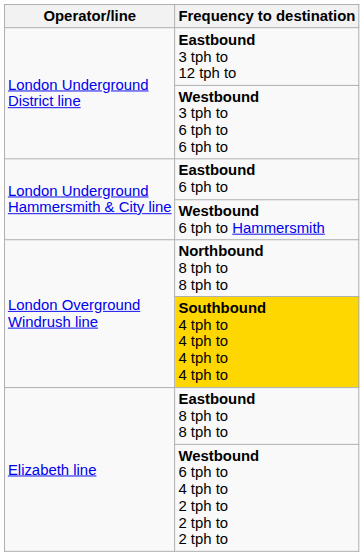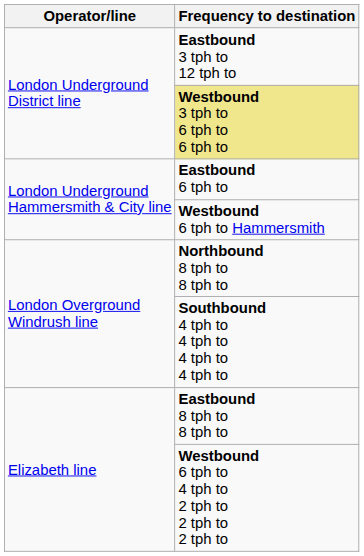(219, 122) no background -> (219, 122) khaki background
(222, 342) gold background -> (222, 342) no background
